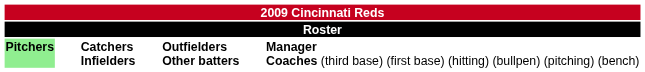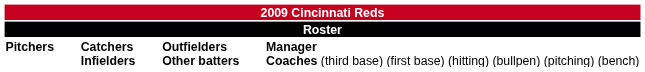(30, 46) lightgreen background -> (30, 46) no background
